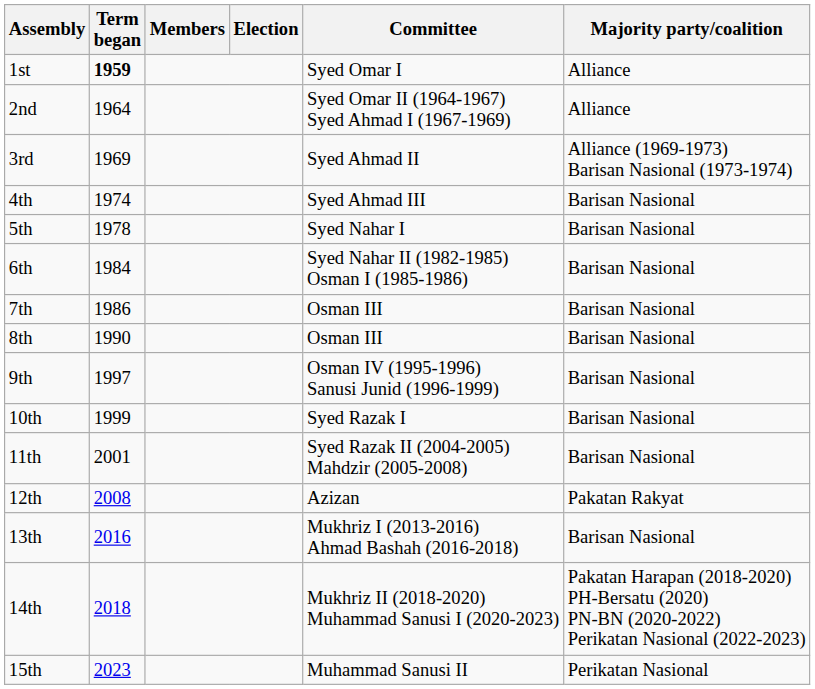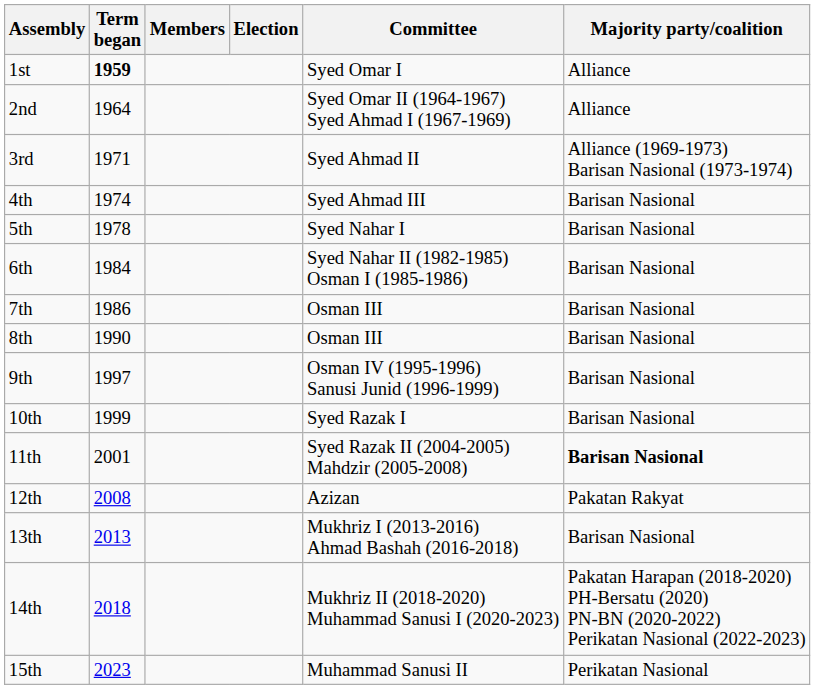(112, 159) 1969 -> (112, 159) 1971
(631, 457) normal -> (635, 457) bold
(112, 537) 2016 -> (112, 537) 2013
